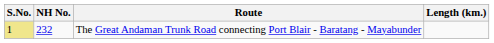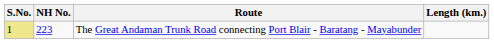(44, 30) 232 -> (44, 30) 223
